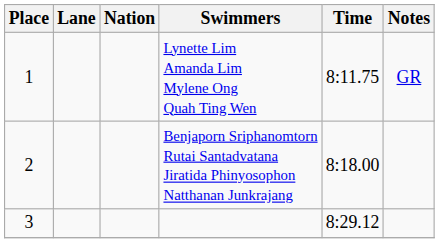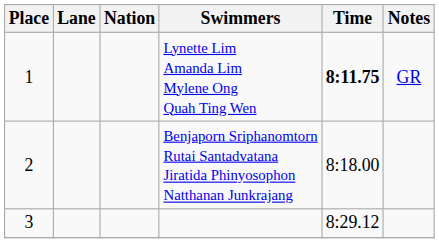(353, 76) normal -> (353, 76) bold
